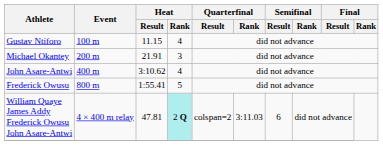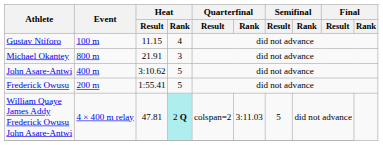(88, 56) 200 m -> (88, 56) 800 m
(180, 71) 4 -> (180, 71) 5
(88, 86) 800 m -> (88, 86) 200 m
(279, 117) 6 -> (279, 117) 5
